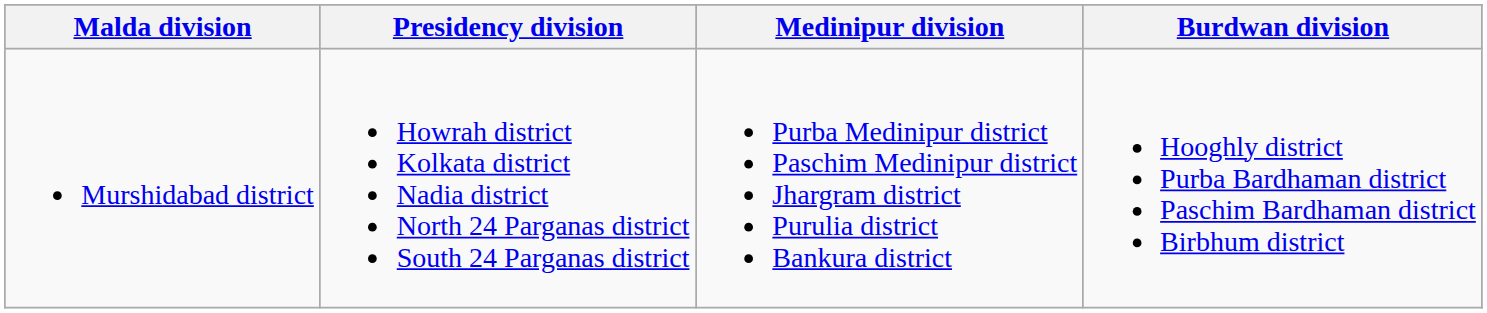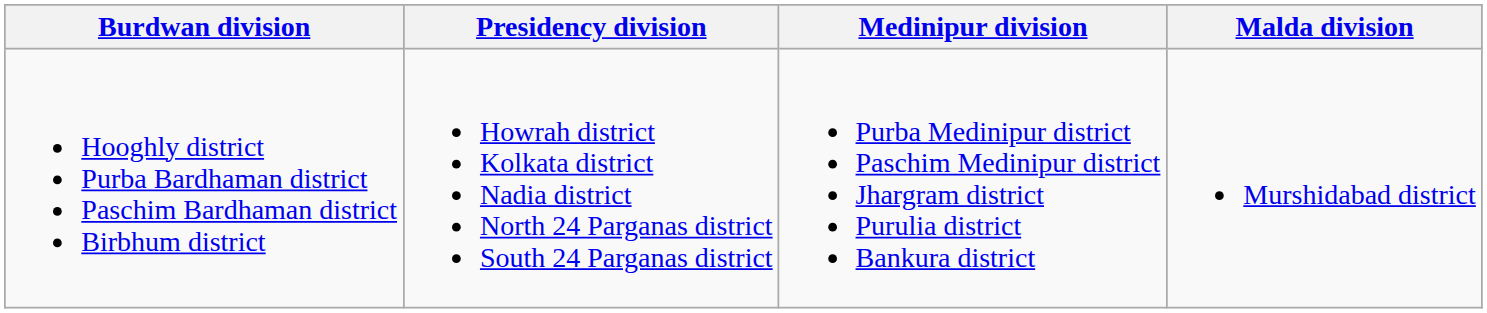columns swapped: (1283, 26) <-> (163, 26)
